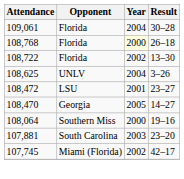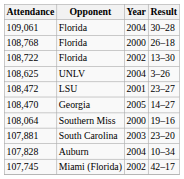(136, 43) lightyellow background -> (136, 43) no background
+ row: (22, 151)
